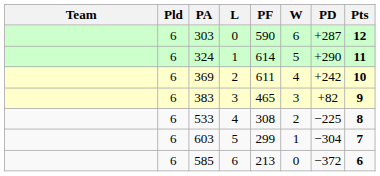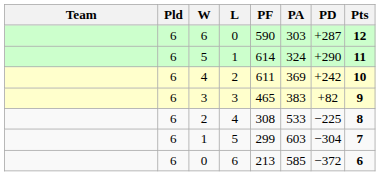columns swapped: (296, 14) <-> (204, 14)
